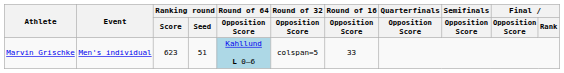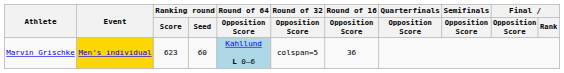(115, 53) no background -> (115, 53) gold background
(202, 53) 51 -> (202, 53) 60
(352, 53) 33 -> (352, 53) 36
